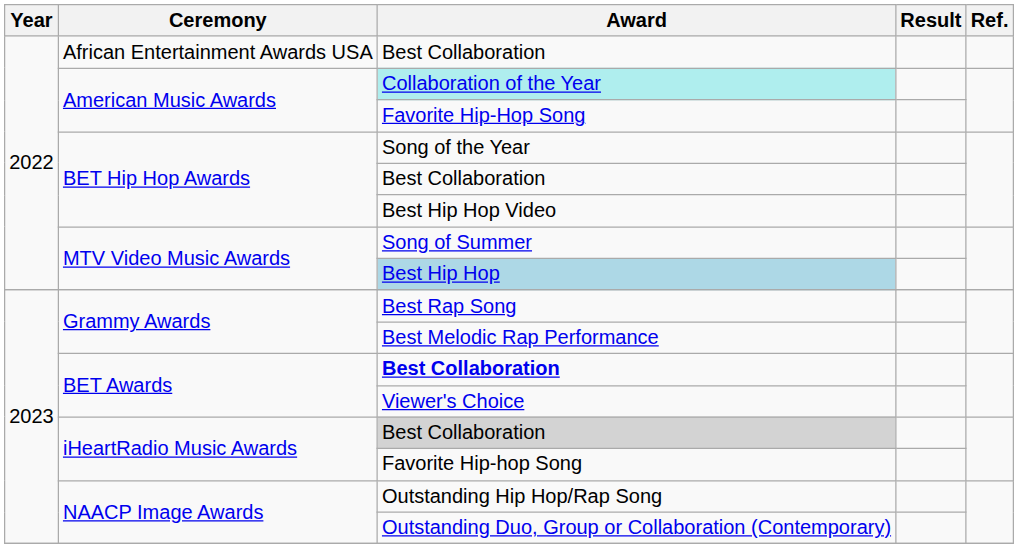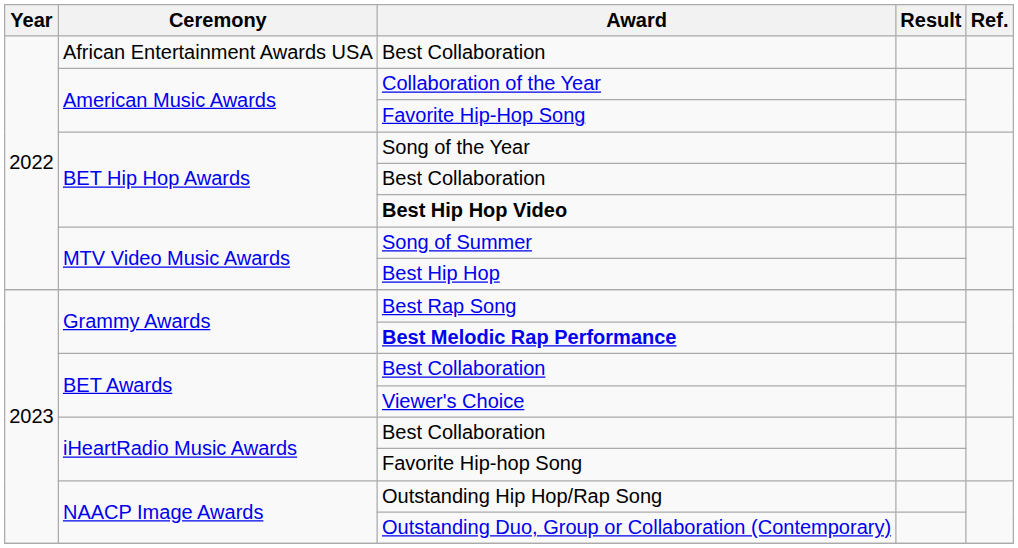(491, 83) paleturquoise background -> (491, 83) no background
(469, 210) normal -> (475, 210) bold
(441, 274) lightblue background -> (441, 274) no background
(520, 337) normal -> (529, 337) bold
(471, 369) bold -> (464, 369) normal
(464, 432) lightgrey background -> (464, 432) no background
